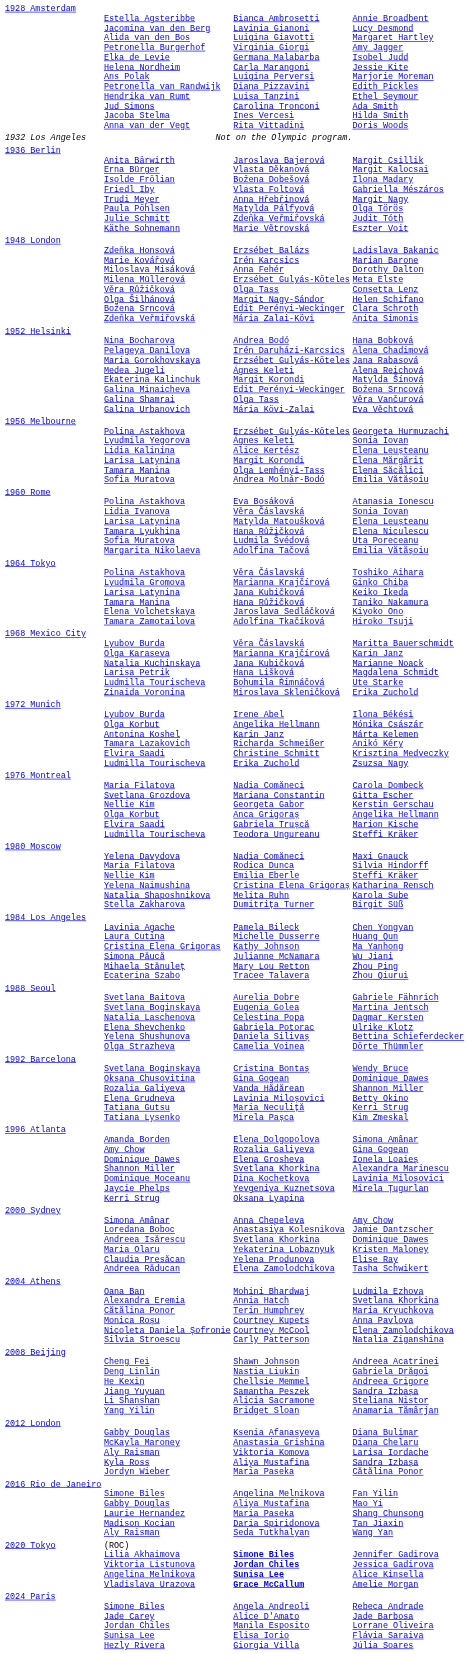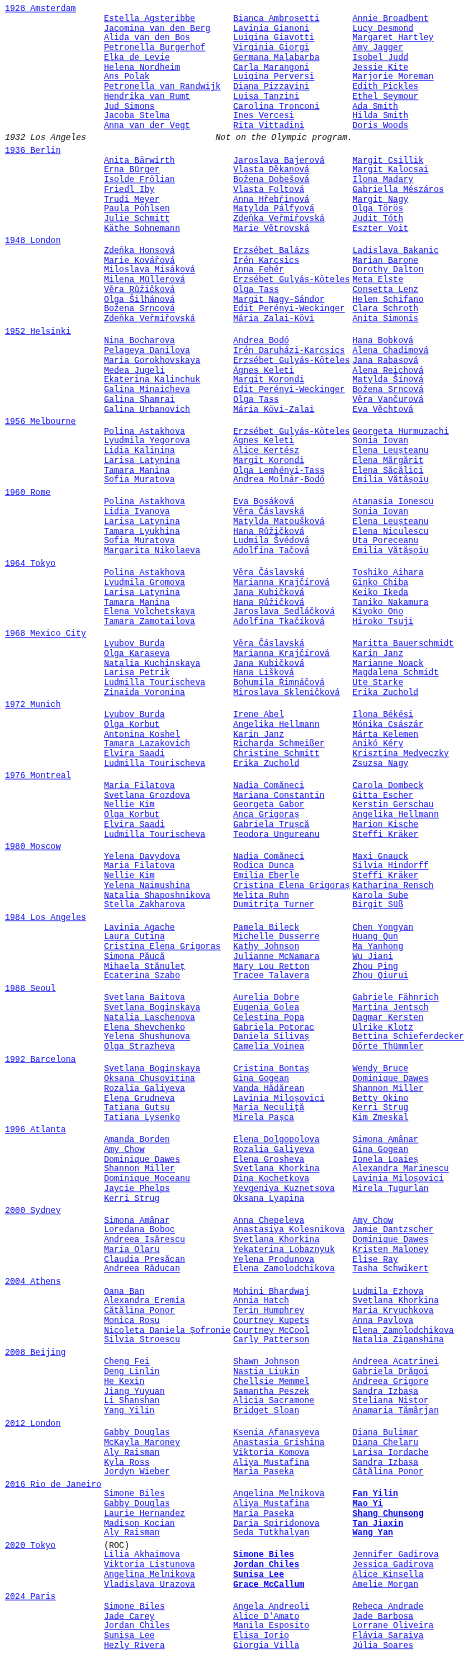(388, 1514) normal -> (388, 1514) bold
